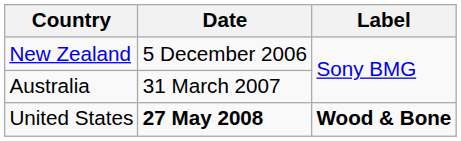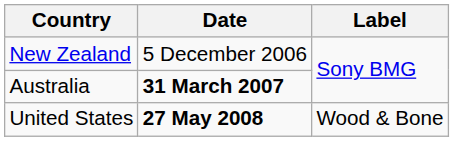(212, 86) normal -> (213, 86) bold
(384, 119) bold -> (380, 119) normal
